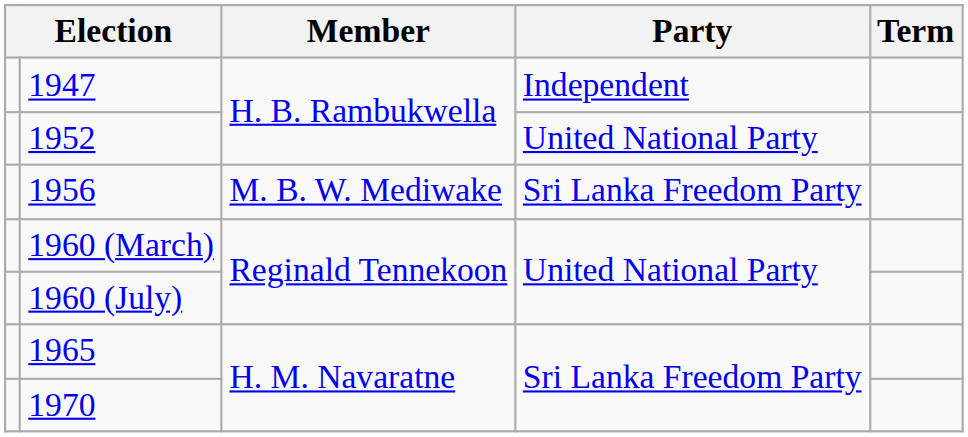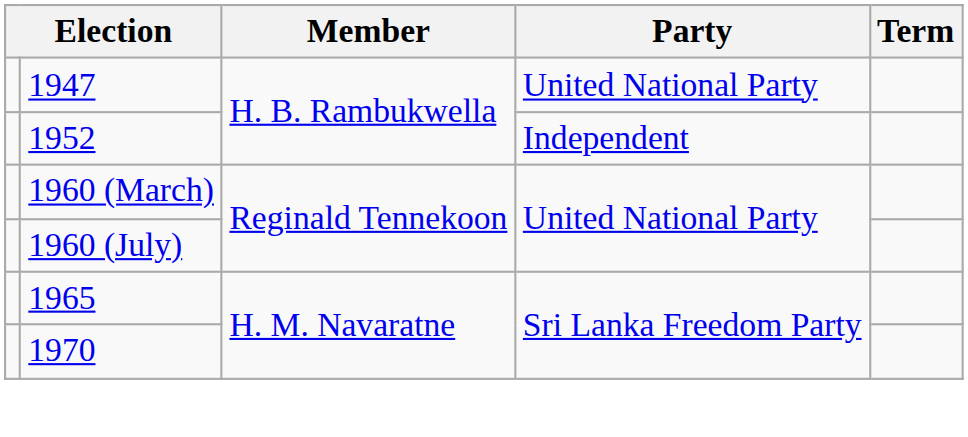(606, 84) Independent -> (670, 84) United National Party
(670, 137) United National Party -> (606, 137) Independent
- row: (62, 191)
